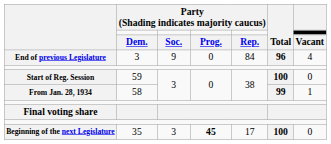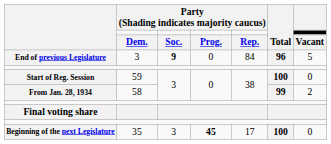(174, 57) normal -> (174, 57) bold
(310, 57) 4 -> (310, 57) 5
(310, 92) 1 -> (310, 92) 2
